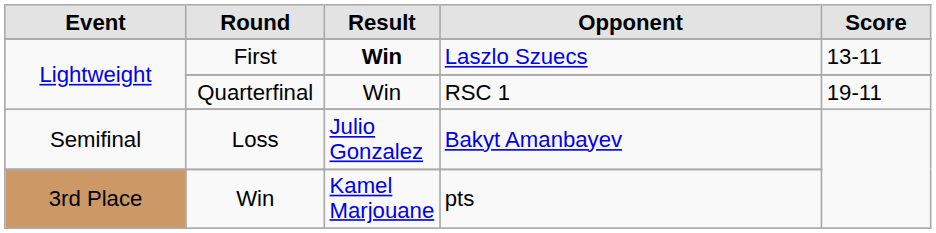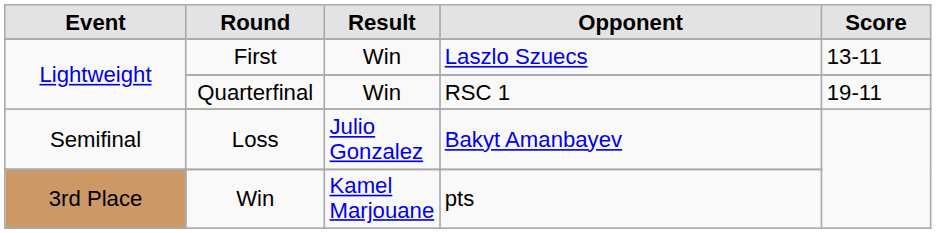(382, 57) bold -> (382, 57) normal
